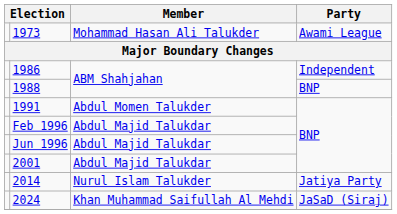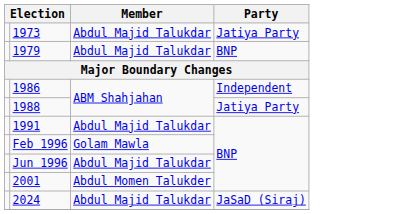(166, 32) Mohammad Hasan Ali Talukder -> (142, 32) Abdul Majid Talukdar
(340, 32) Awami League -> (258, 32) Jatiya Party
+ row: (26, 51)
(309, 88) BNP -> (258, 107) Jatiya Party
(142, 107) Abdul Momen Talukder -> (142, 126) Abdul Majid Talukdar
(142, 126) Abdul Majid Talukdar -> (111, 144) Golam Mawla
(142, 163) Abdul Majid Talukdar -> (142, 182) Abdul Momen Talukder
- row: (26, 182)
(183, 200) Khan Muhammad Saifullah Al Mehdi -> (142, 200) Abdul Majid Talukdar
